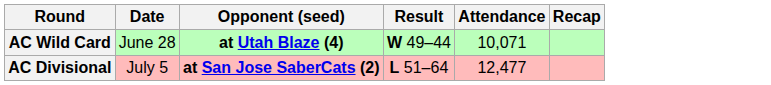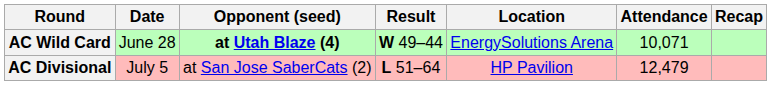+ column: (532, 17)
(281, 67) bold -> (277, 67) normal
(502, 67) 12,477 -> (664, 67) 12,479
